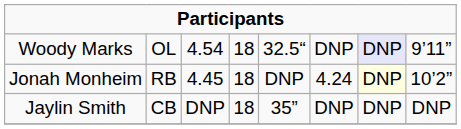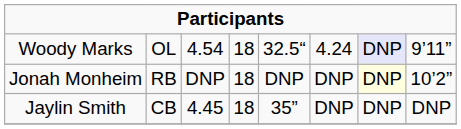(334, 49) DNP -> (334, 49) 4.24
(205, 78) 4.45 -> (205, 78) DNP
(334, 78) 4.24 -> (334, 78) DNP
(205, 108) DNP -> (205, 108) 4.45
